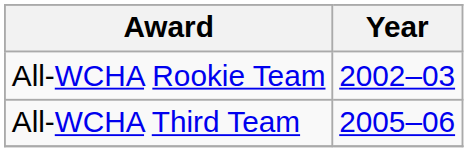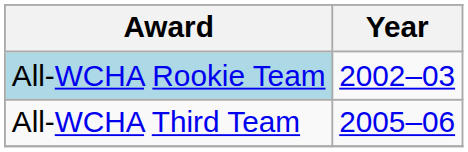(169, 75) no background -> (169, 75) lightblue background
